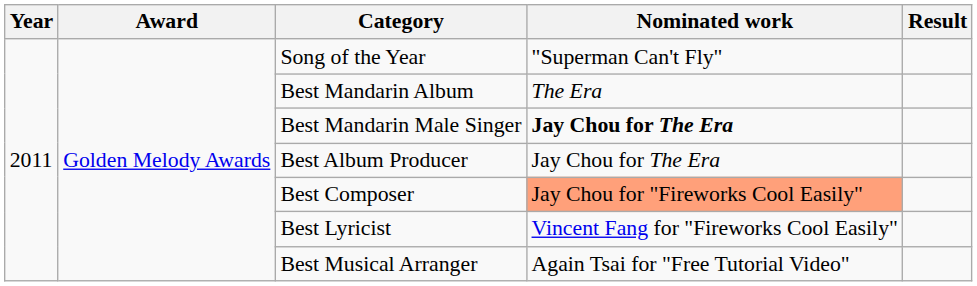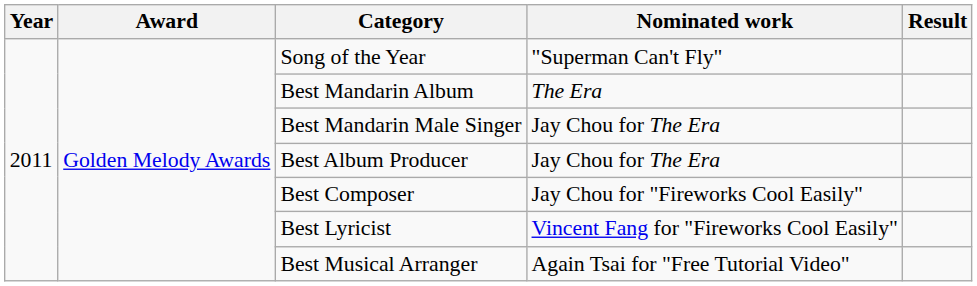(632, 125) bold -> (626, 125) normal
(697, 194) lightsalmon background -> (697, 194) no background
